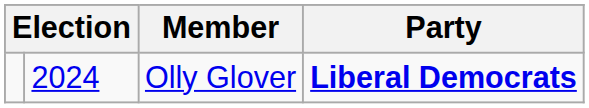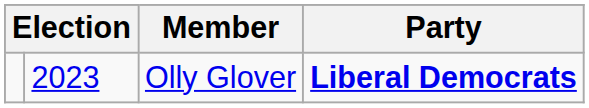(65, 77) 2024 -> (65, 77) 2023
